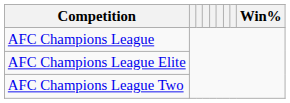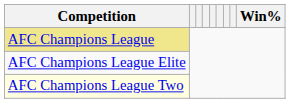(81, 39) no background -> (81, 39) khaki background
(96, 86) no background -> (96, 86) lightyellow background
